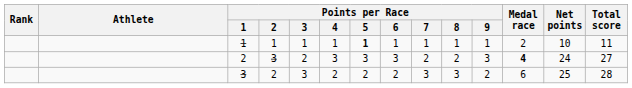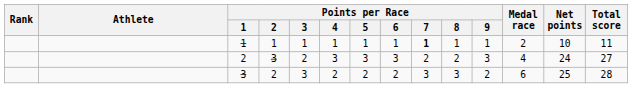(365, 44) bold -> (365, 44) normal
(426, 44) normal -> (426, 44) bold
(523, 59) bold -> (523, 59) normal
